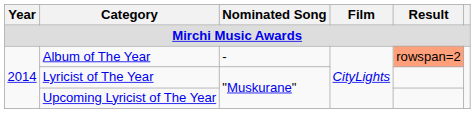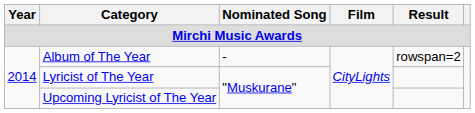(428, 56) lightsalmon background -> (428, 56) no background
